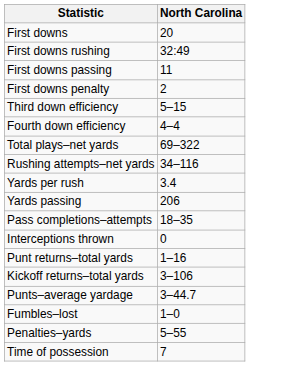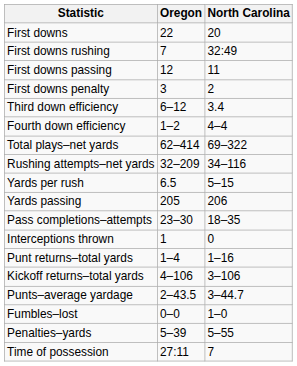+ column: (181, 13)
(173, 107) 5–15 -> (216, 107) 3.4
(168, 182) 3.4 -> (221, 182) 5–15
